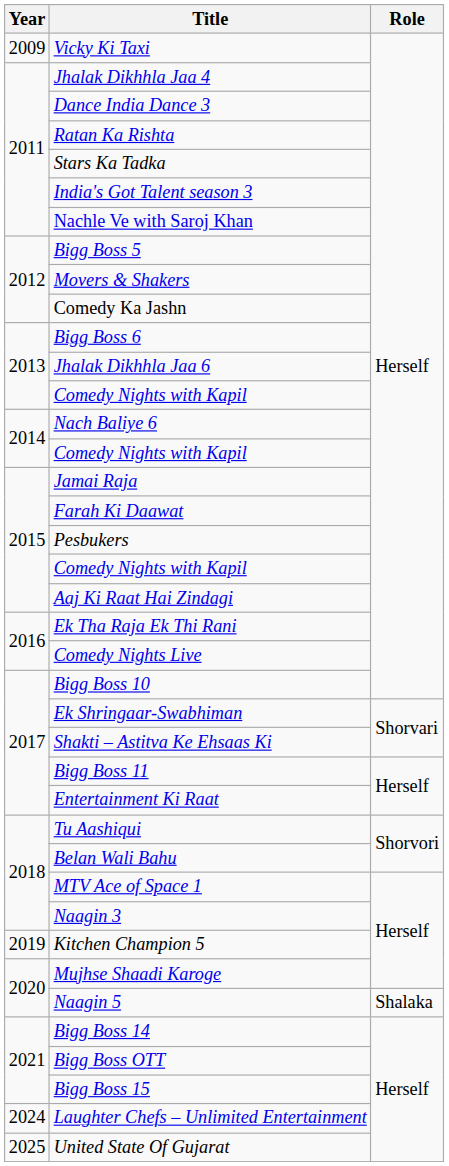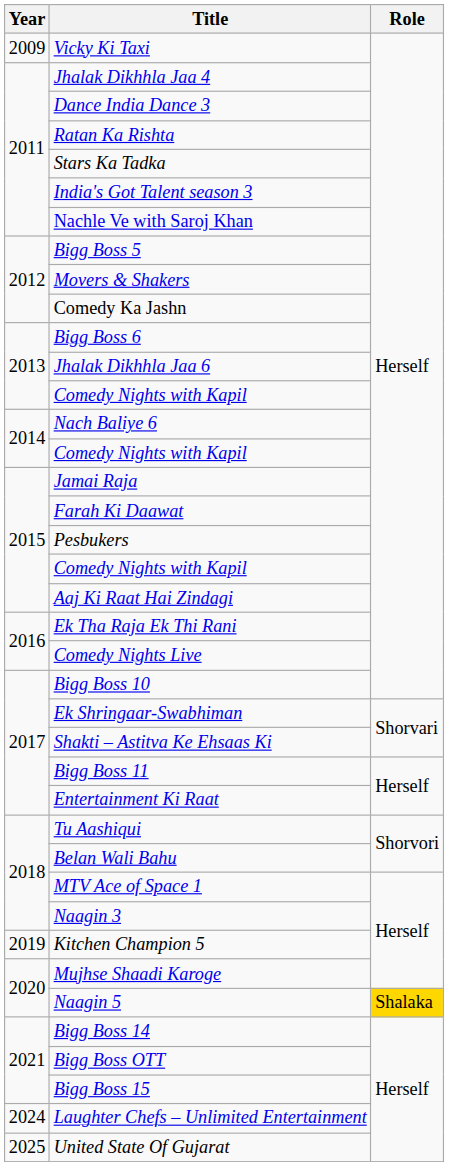(404, 1002) no background -> (404, 1002) gold background
